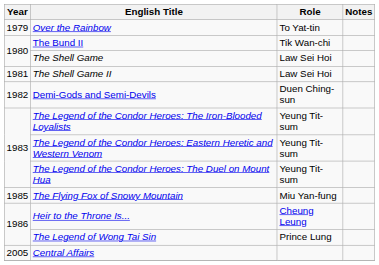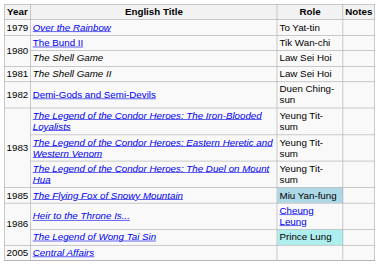(308, 195) no background -> (308, 195) lightblue background
(306, 237) no background -> (306, 237) paleturquoise background
